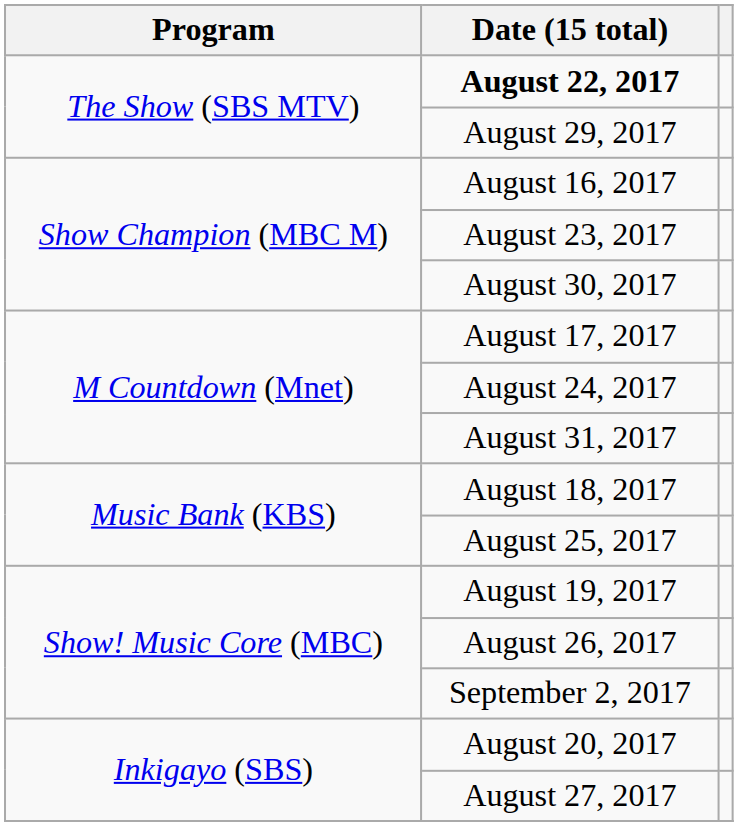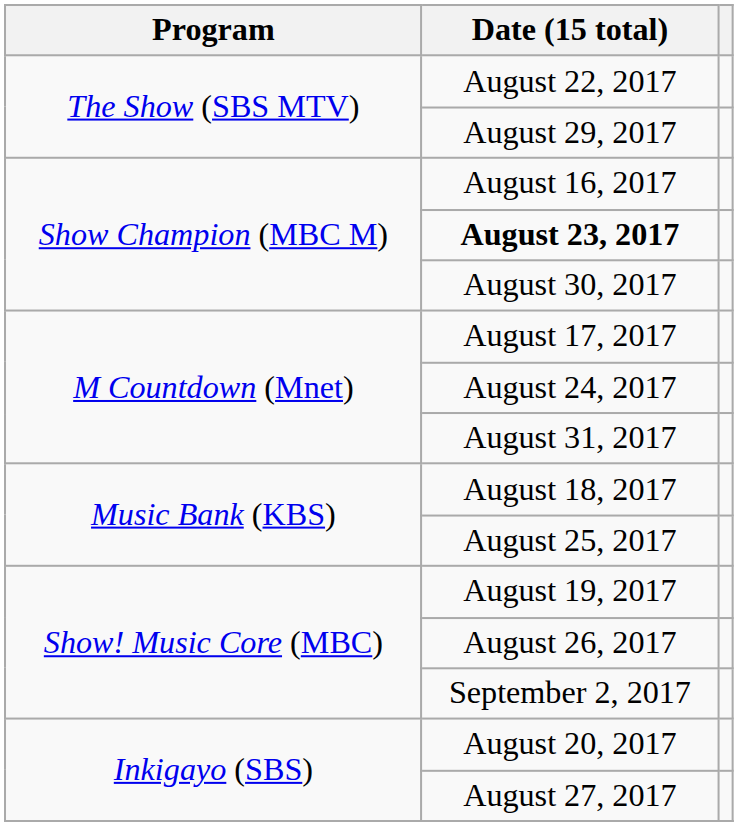(570, 81) bold -> (570, 81) normal
(570, 234) normal -> (570, 234) bold
